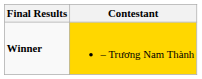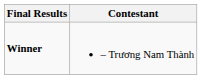(133, 55) gold background -> (133, 55) no background
